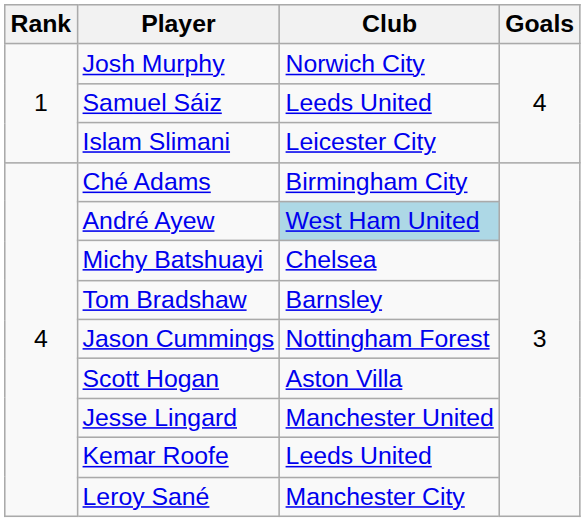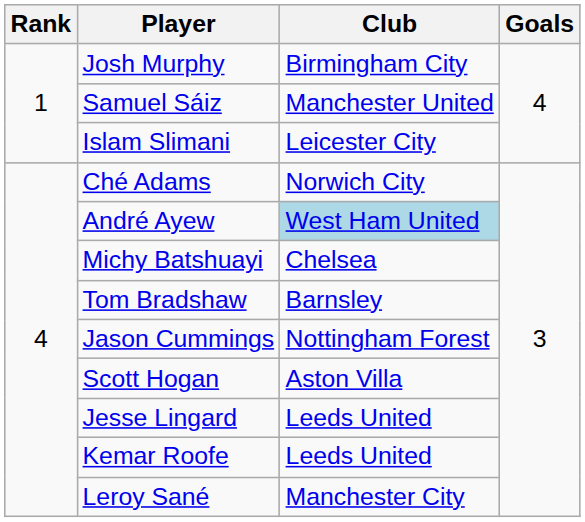(355, 63) Norwich City -> (377, 63) Birmingham City
(359, 102) Leeds United -> (390, 102) Manchester United
(377, 181) Birmingham City -> (355, 181) Norwich City
(390, 417) Manchester United -> (359, 417) Leeds United
